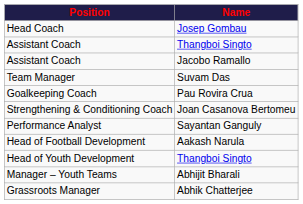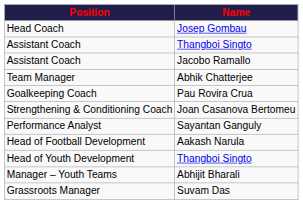(204, 77) Suvam Das -> (215, 77) Abhik Chatterjee
(215, 191) Abhik Chatterjee -> (204, 191) Suvam Das
